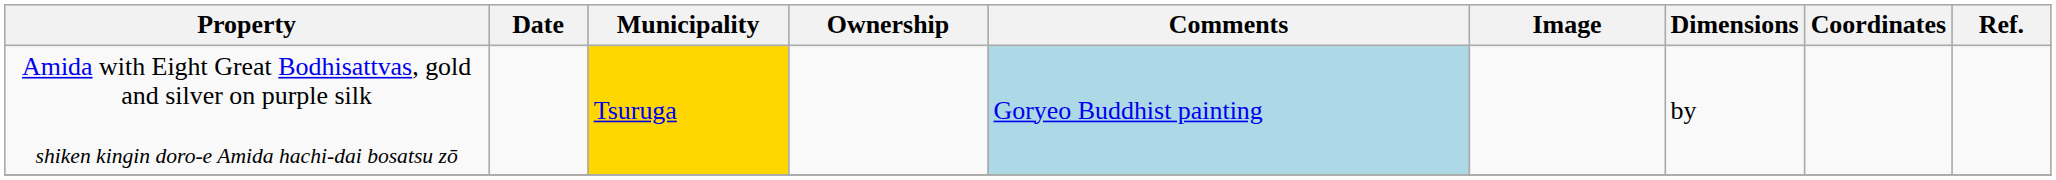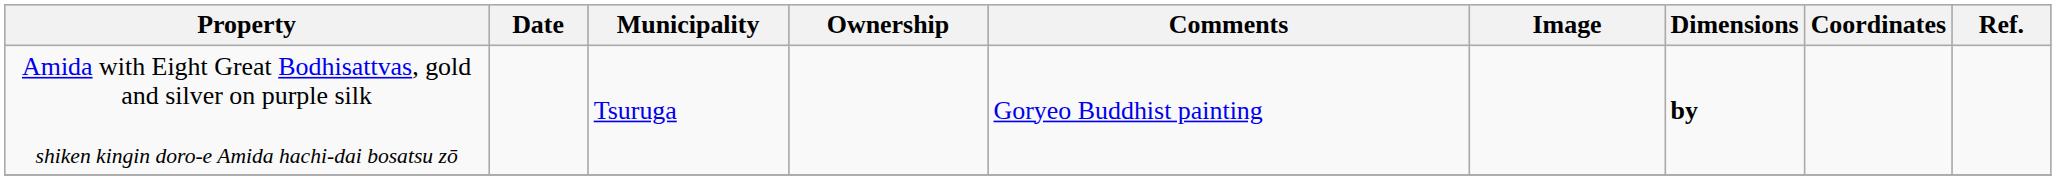(635, 109) gold background -> (635, 109) no background
(1128, 109) lightblue background -> (1128, 109) no background
(1683, 109) normal -> (1684, 109) bold
